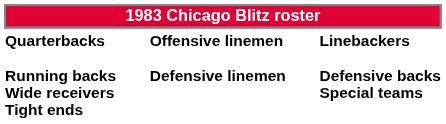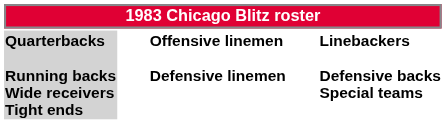(61, 75) no background -> (61, 75) lightgrey background
